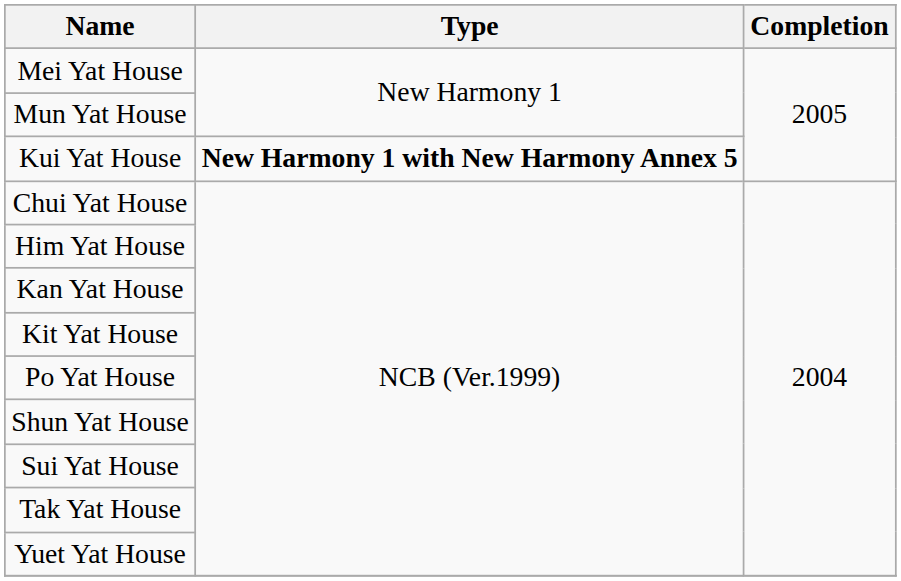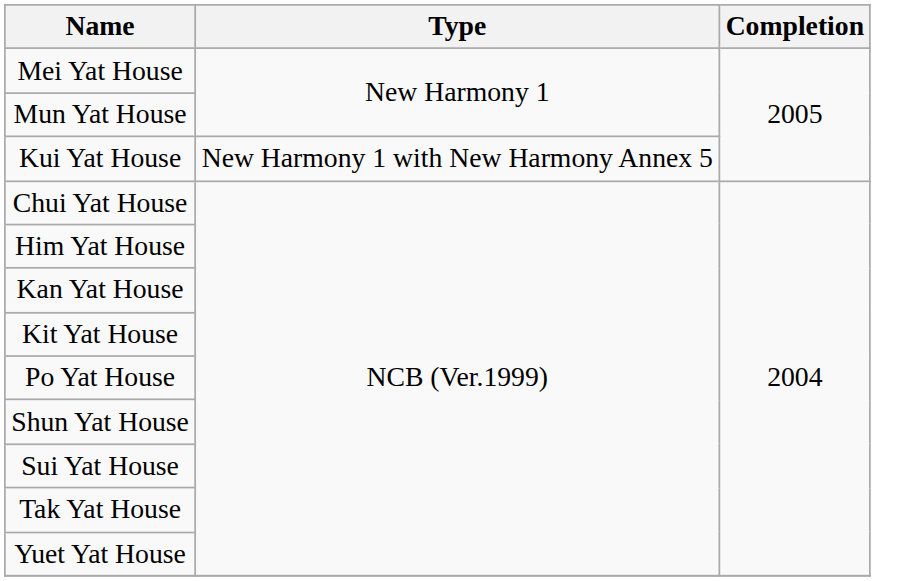(470, 158) bold -> (457, 158) normal
